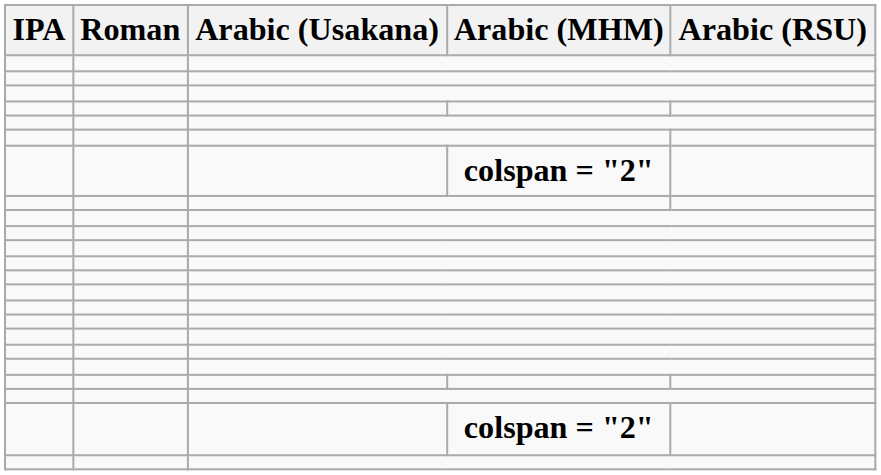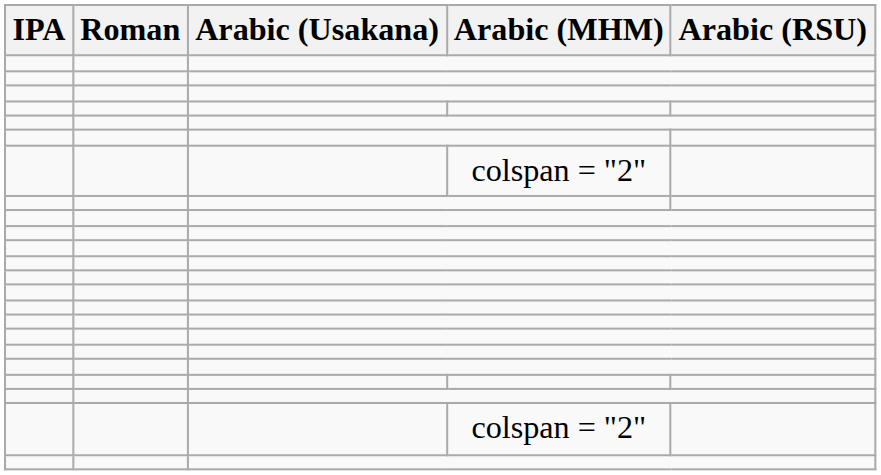(559, 169) bold -> (559, 169) normal
(559, 428) bold -> (559, 428) normal
